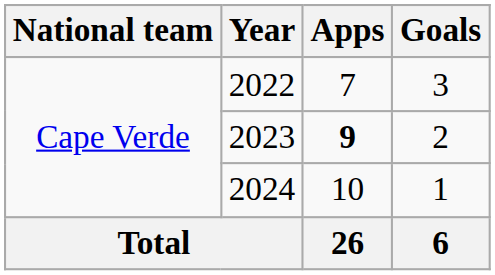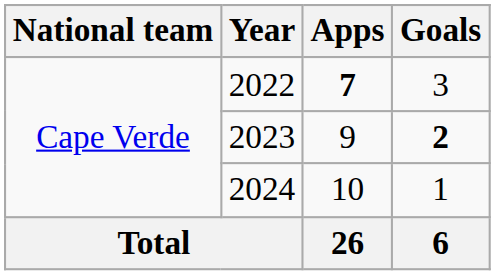(348, 83) normal -> (348, 83) bold
(348, 136) bold -> (348, 136) normal
(441, 136) normal -> (441, 136) bold
